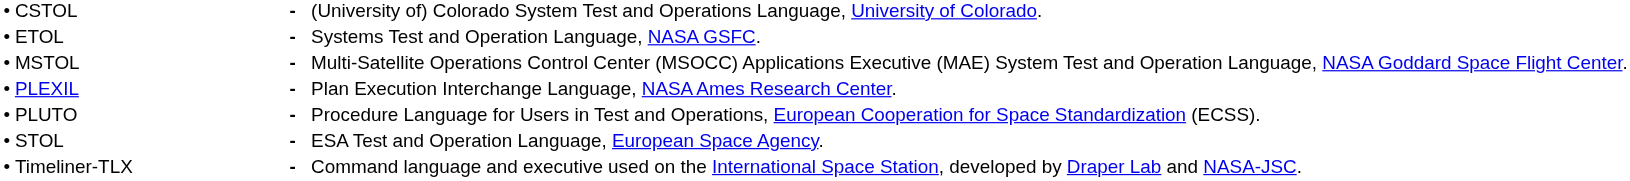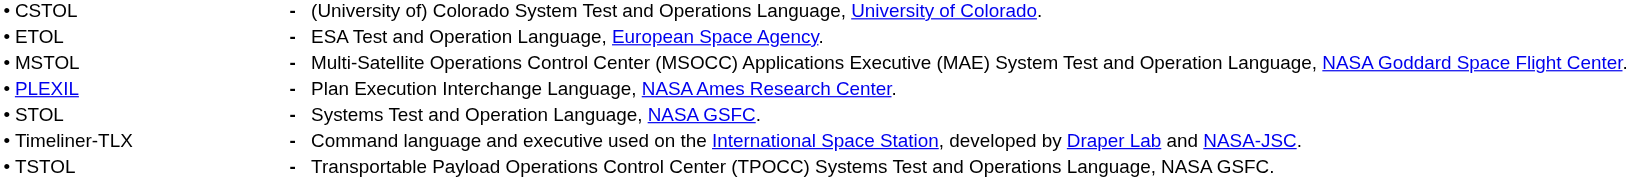(536, 37) Systems Test and Operation Language, NASA GSFC. -> (567, 37) ESA Test and Operation Language, European Space Agency.
- row: (46, 114)
(567, 140) ESA Test and Operation Language, European Space Agency. -> (536, 114) Systems Test and Operation Language, NASA GSFC.
+ row: (45, 166)
